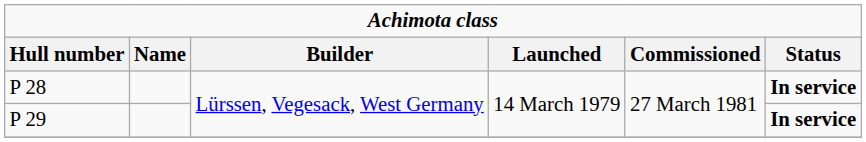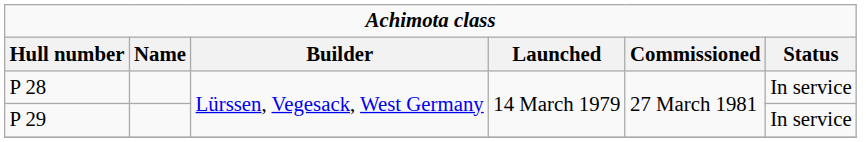(813, 86) bold -> (811, 86) normal
(813, 119) bold -> (811, 119) normal
